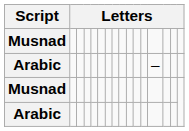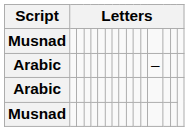(37, 89) Musnad -> (37, 89) Arabic
(37, 114) Arabic -> (37, 114) Musnad
